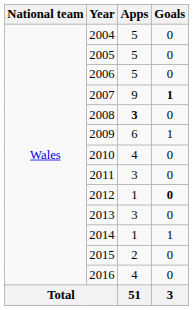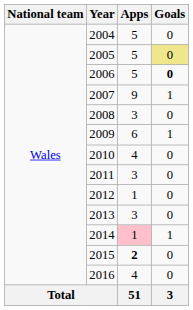(170, 54) no background -> (170, 54) khaki background
(170, 74) normal -> (170, 74) bold
(170, 94) bold -> (170, 94) normal
(134, 114) bold -> (134, 114) normal
(170, 194) bold -> (170, 194) normal
(134, 235) no background -> (134, 235) pink background
(134, 255) normal -> (134, 255) bold
